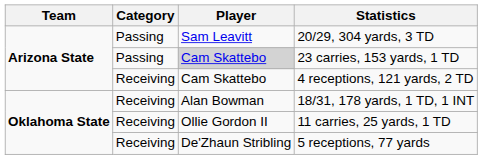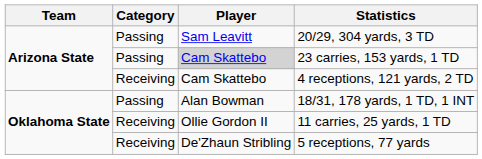(145, 100) Receiving -> (140, 100) Passing
